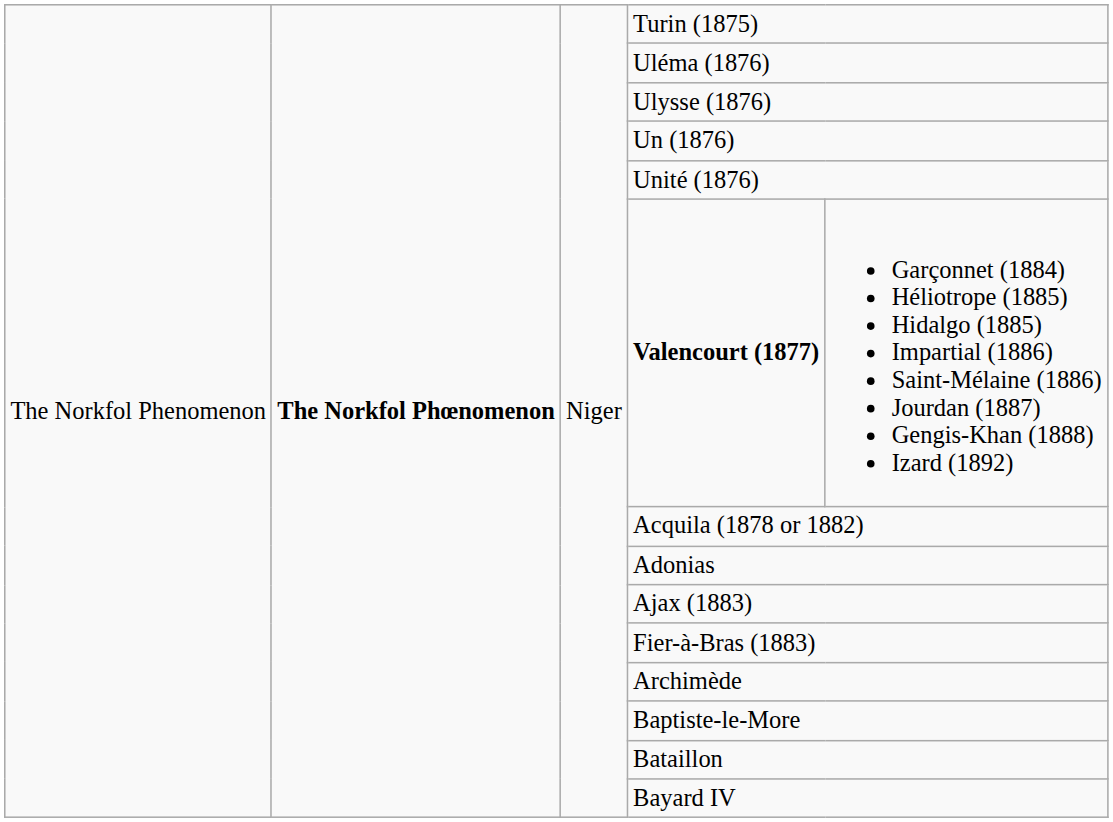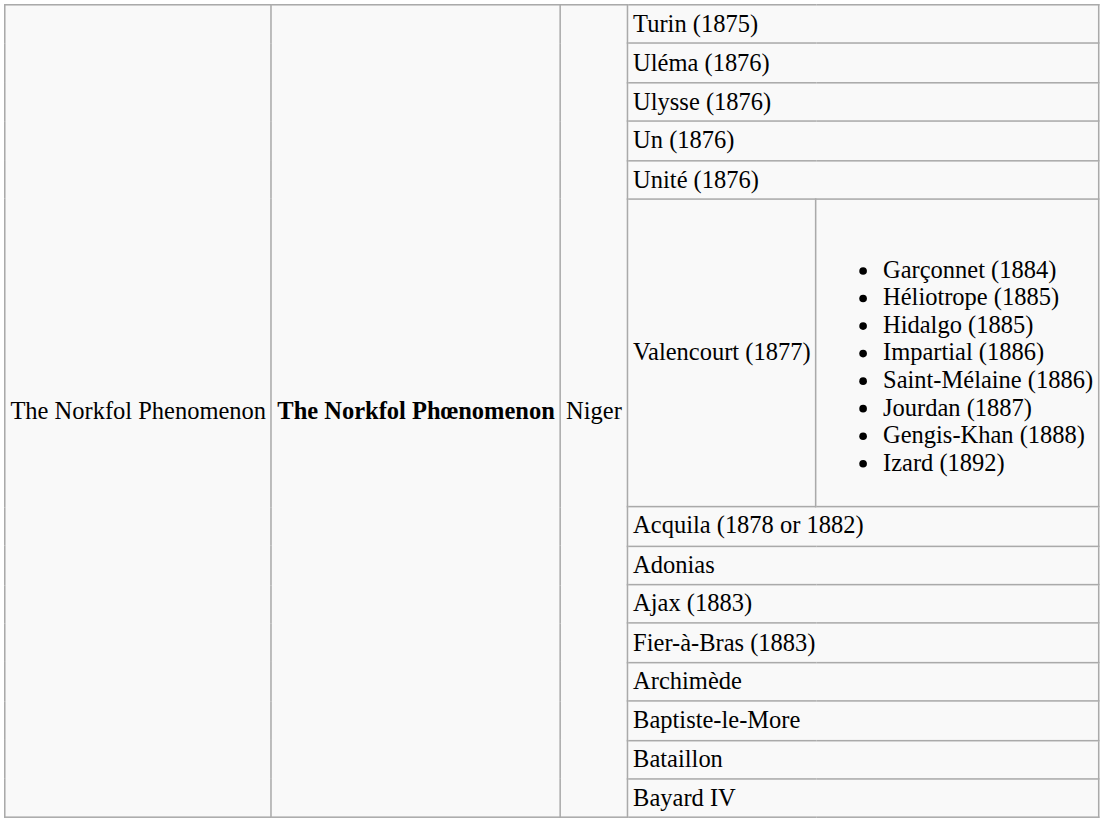(726, 352) bold -> (722, 352) normal
